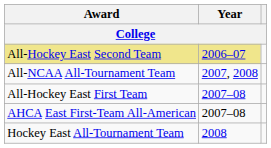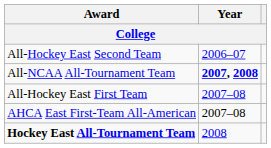(84, 53) khaki background -> (84, 53) no background
(224, 53) khaki background -> (224, 53) no background
(230, 73) normal -> (230, 73) bold
(96, 133) normal -> (101, 133) bold
